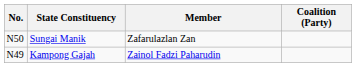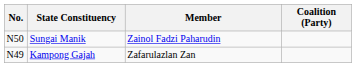(161, 39) Zafarulazlan Zan -> (174, 39) Zainol Fadzi Paharudin
(174, 54) Zainol Fadzi Paharudin -> (161, 54) Zafarulazlan Zan
